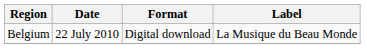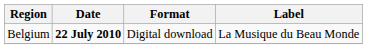(87, 33) normal -> (88, 33) bold
